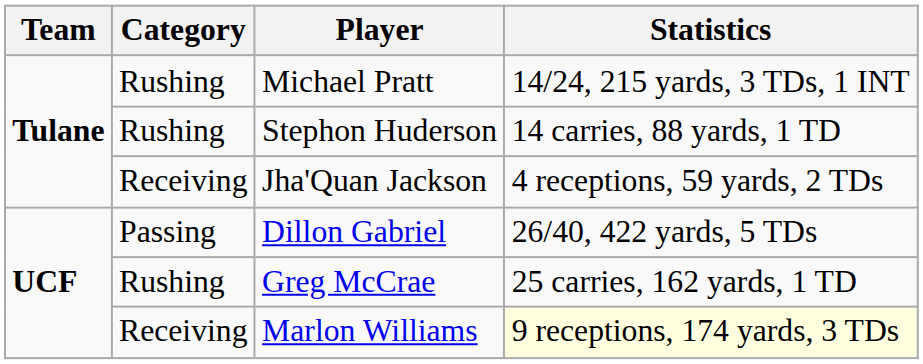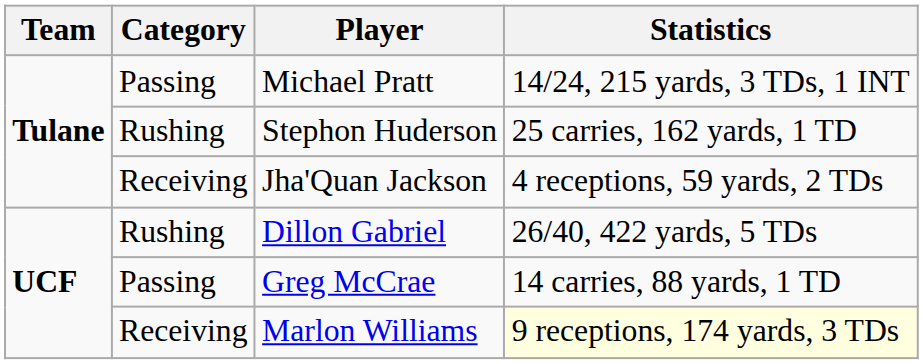(172, 80) Rushing -> (167, 80) Passing
(676, 130) 14 carries, 88 yards, 1 TD -> (684, 130) 25 carries, 162 yards, 1 TD
(167, 231) Passing -> (172, 231) Rushing
(172, 281) Rushing -> (167, 281) Passing
(684, 281) 25 carries, 162 yards, 1 TD -> (676, 281) 14 carries, 88 yards, 1 TD
